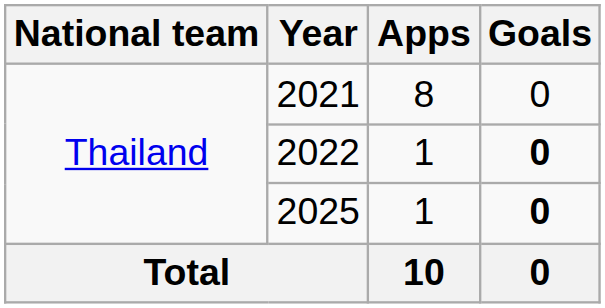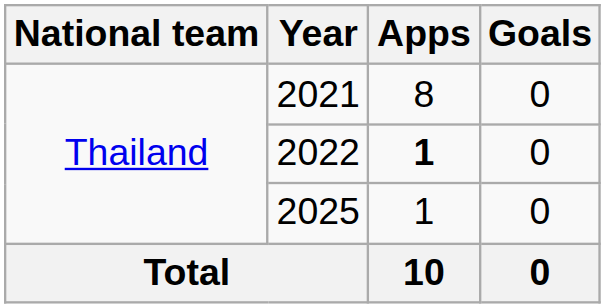(424, 152) normal -> (424, 152) bold
(540, 152) bold -> (540, 152) normal
(540, 212) bold -> (540, 212) normal
